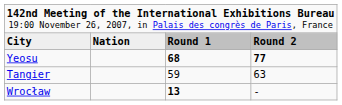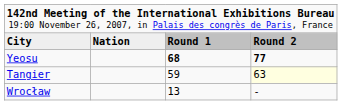(260, 75) no background -> (260, 75) lightyellow background
(174, 92) bold -> (174, 92) normal
